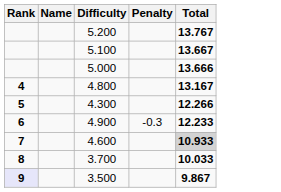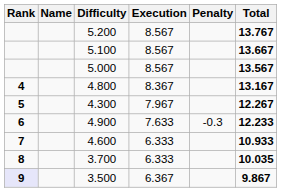+ column: (159, 13)
(196, 68) 13.666 -> (256, 68) 13.567
(196, 104) 12.266 -> (256, 104) 12.267
(196, 141) lightgrey background -> (256, 141) no background
(196, 159) 10.033 -> (256, 159) 10.035
